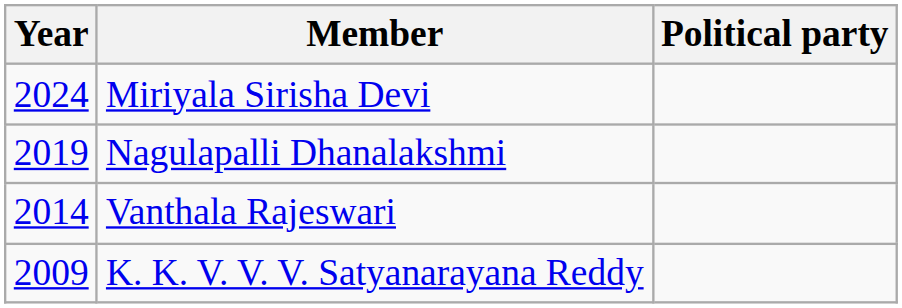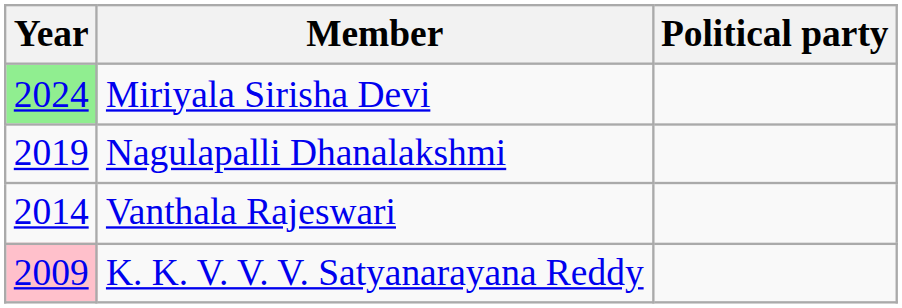(51, 93) no background -> (51, 93) lightgreen background
(51, 271) no background -> (51, 271) pink background
